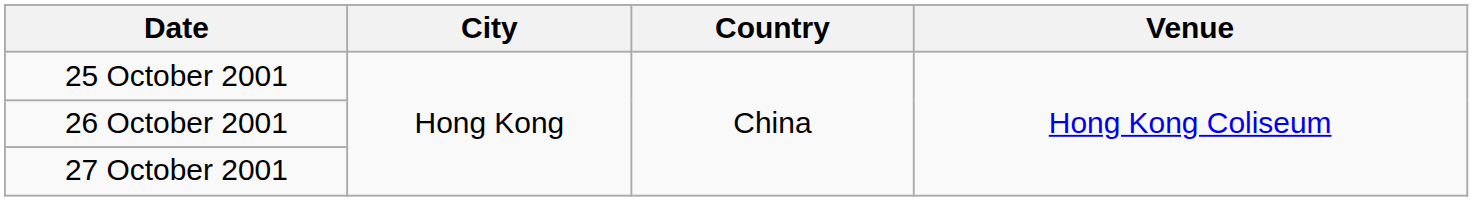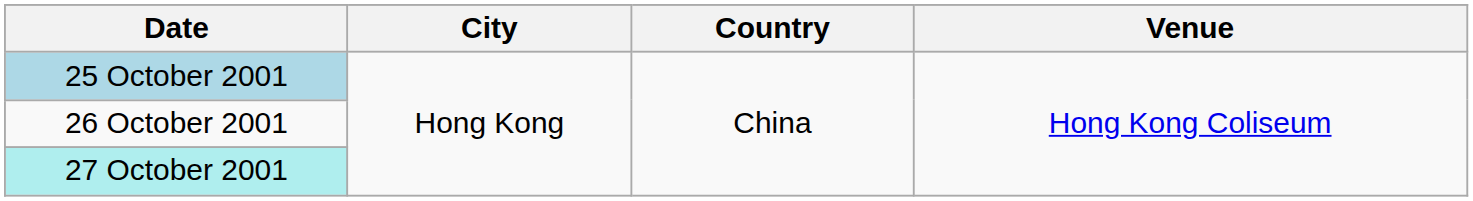(176, 75) no background -> (176, 75) lightblue background
(176, 170) no background -> (176, 170) paleturquoise background
